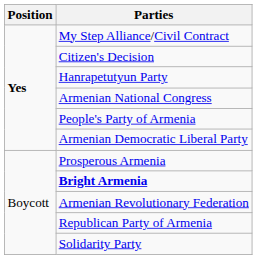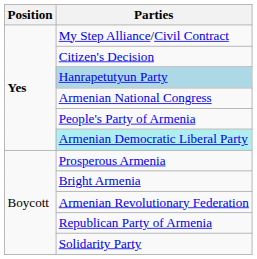(113, 77) no background -> (113, 77) lightblue background
(153, 139) no background -> (153, 139) paleturquoise background
(103, 181) bold -> (100, 181) normal
